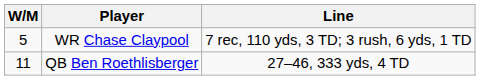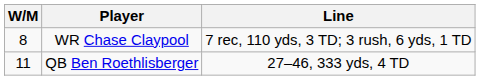(23, 39) 5 -> (23, 39) 8
